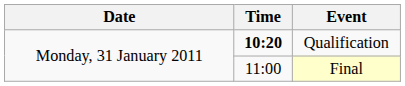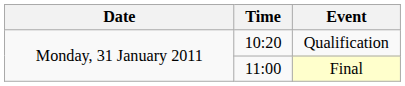(263, 42) bold -> (263, 42) normal
